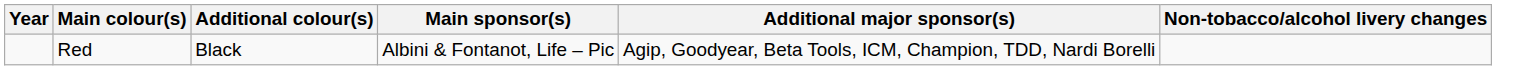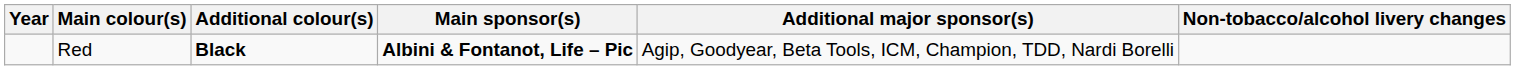(218, 49) normal -> (220, 49) bold
(498, 49) normal -> (508, 49) bold
